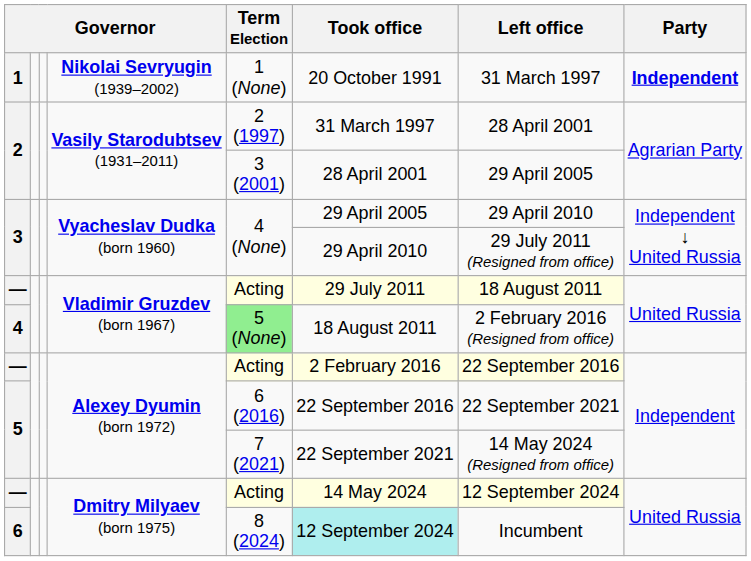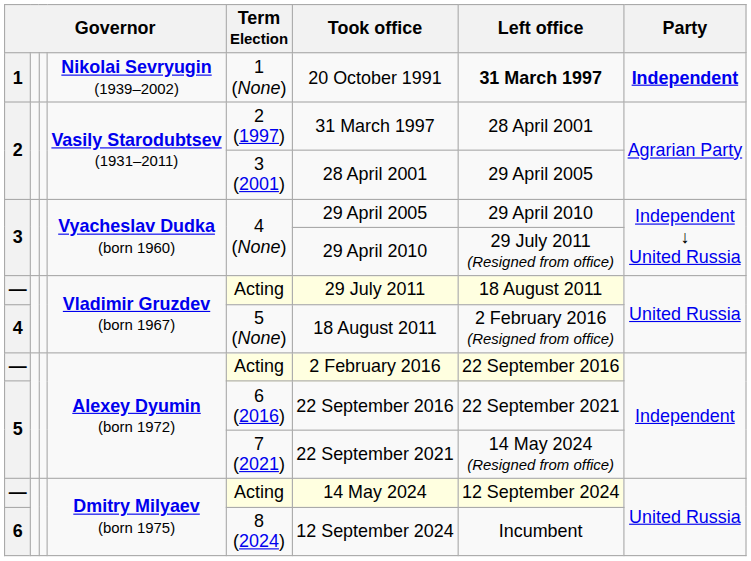(541, 77) normal -> (541, 77) bold
(259, 328) lightgreen background -> (259, 328) no background
(375, 531) paleturquoise background -> (375, 531) no background
